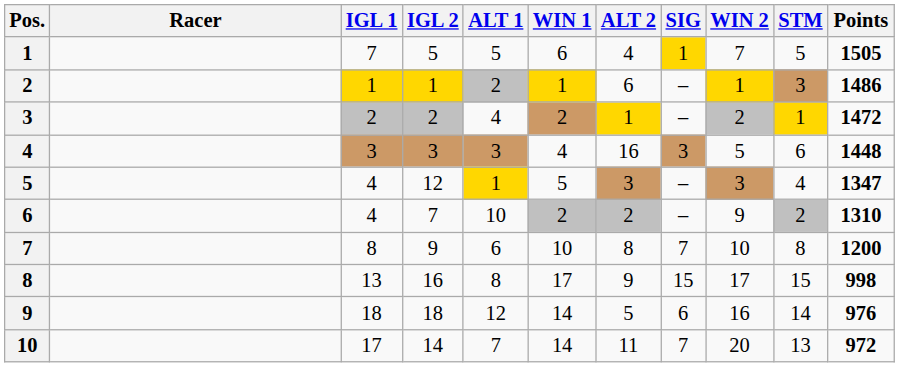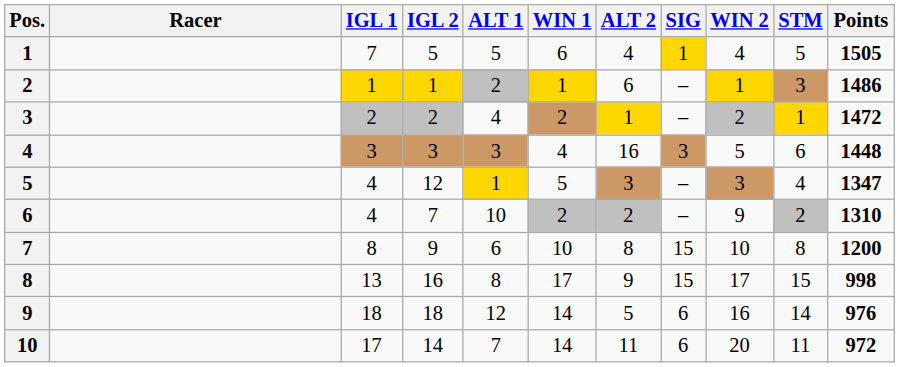(740, 53) 7 -> (740, 53) 4
(683, 248) 7 -> (683, 248) 15
(683, 345) 7 -> (683, 345) 6
(800, 345) 13 -> (800, 345) 11
